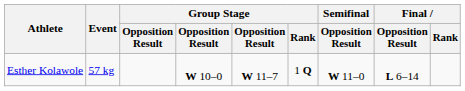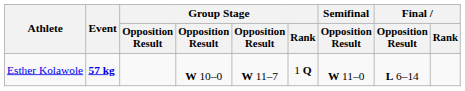(101, 70) normal -> (102, 70) bold
